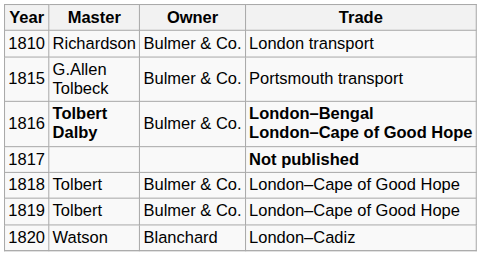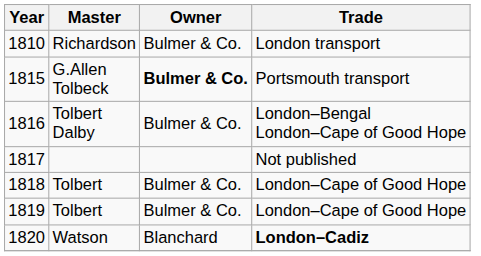(193, 79) normal -> (196, 79) bold
(80, 123) bold -> (77, 123) normal
(361, 123) bold -> (361, 123) normal
(304, 159) bold -> (306, 159) normal
(302, 237) normal -> (312, 237) bold
